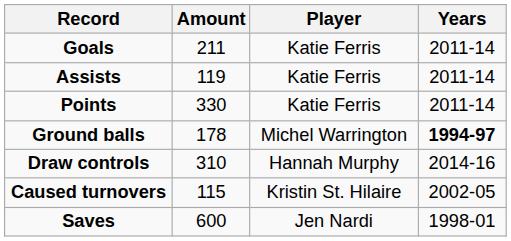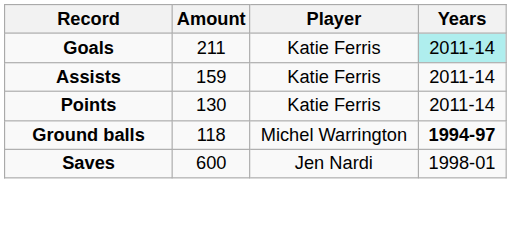(462, 47) no background -> (462, 47) paleturquoise background
(211, 76) 119 -> (211, 76) 159
(211, 105) 330 -> (211, 105) 130
(211, 134) 178 -> (211, 134) 118
- row: (89, 163)
- row: (89, 192)
